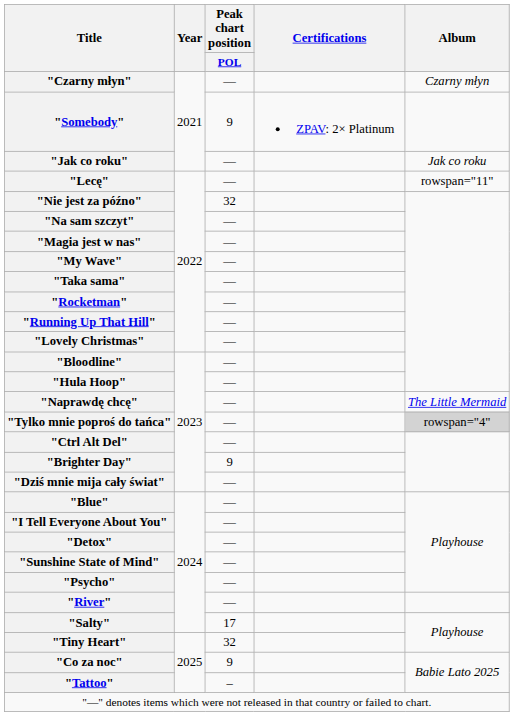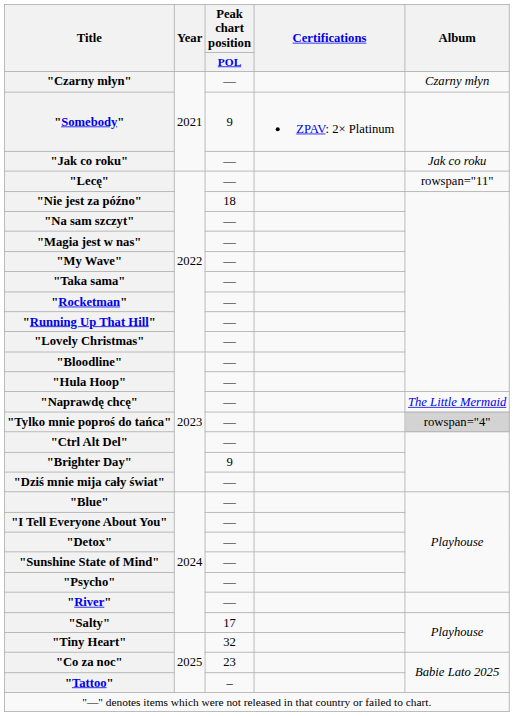(230, 201) 32 -> (230, 201) 18
(230, 662) 9 -> (230, 662) 23
